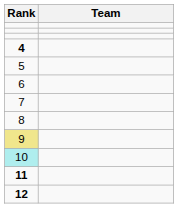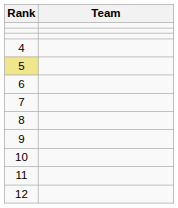(21, 47) bold -> (21, 47) normal
(21, 66) no background -> (21, 66) khaki background
(21, 139) khaki background -> (21, 139) no background
(21, 157) paleturquoise background -> (21, 157) no background
(21, 175) bold -> (21, 175) normal
(21, 193) bold -> (21, 193) normal
